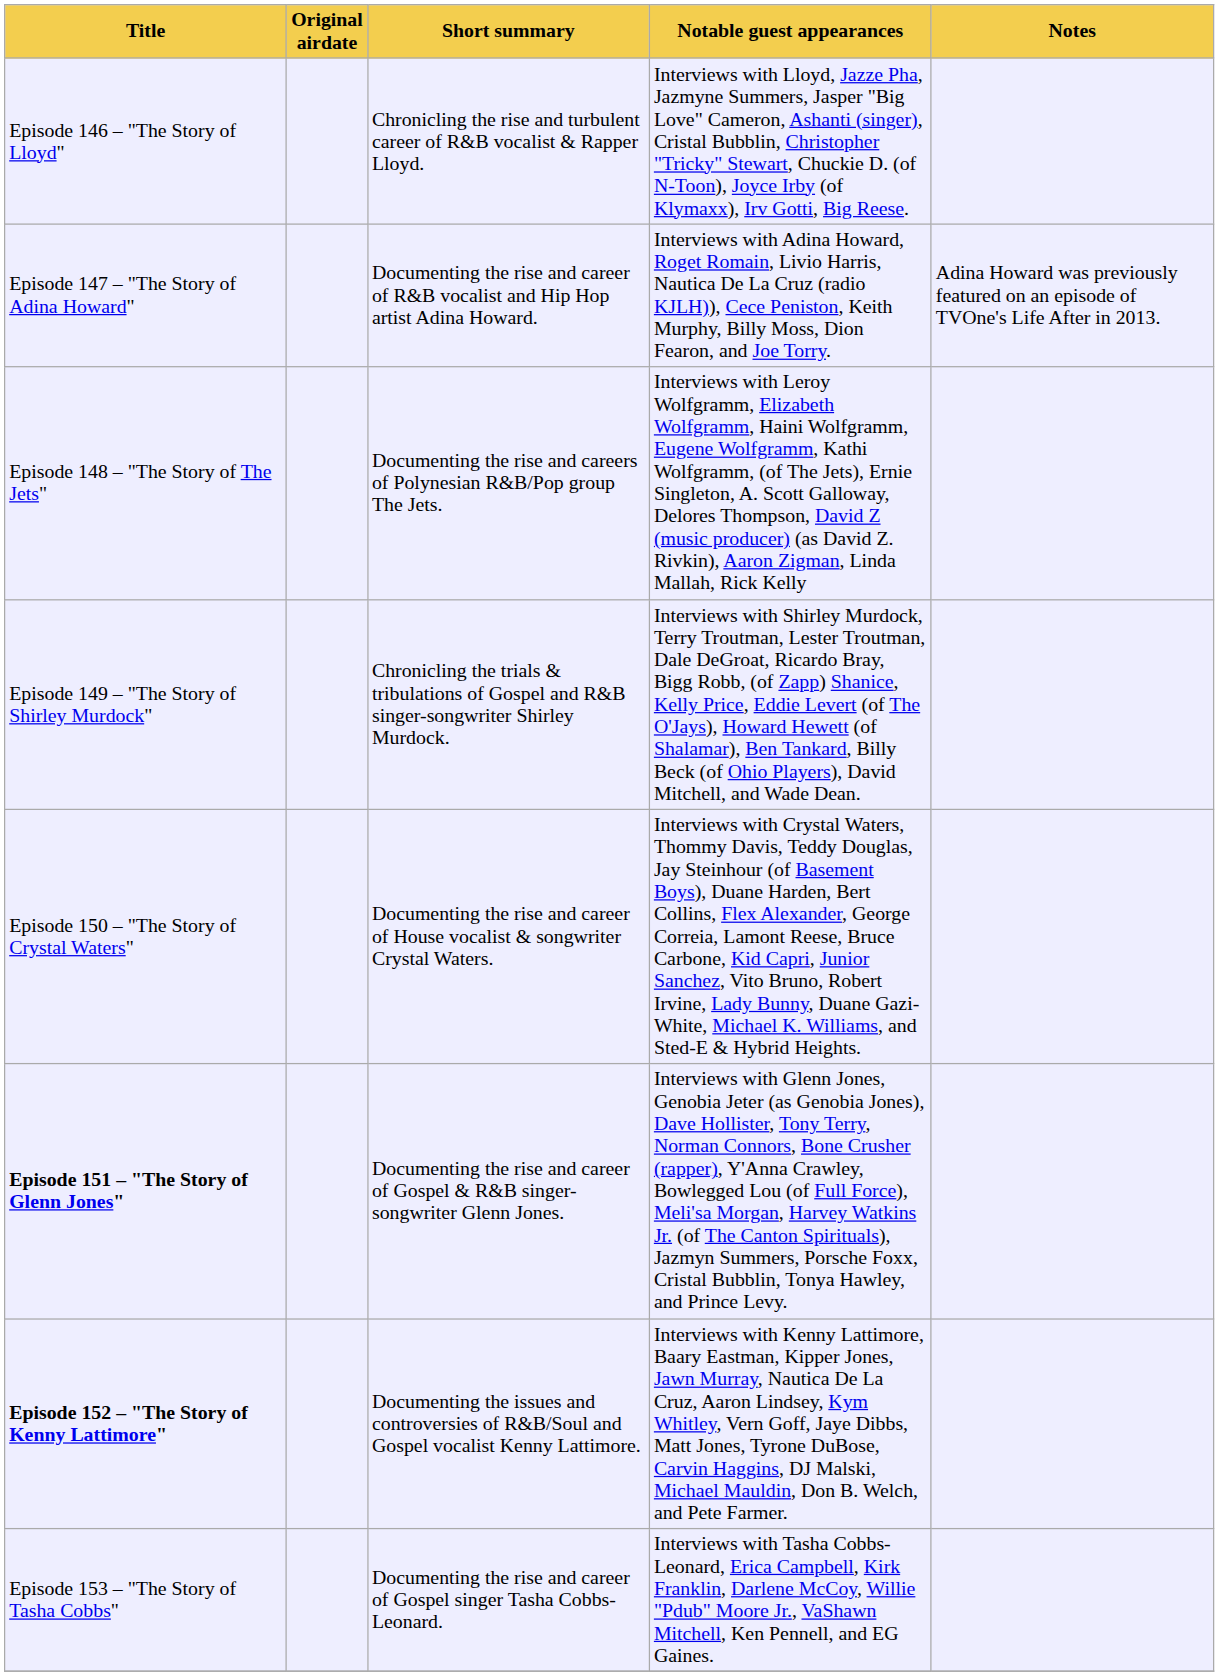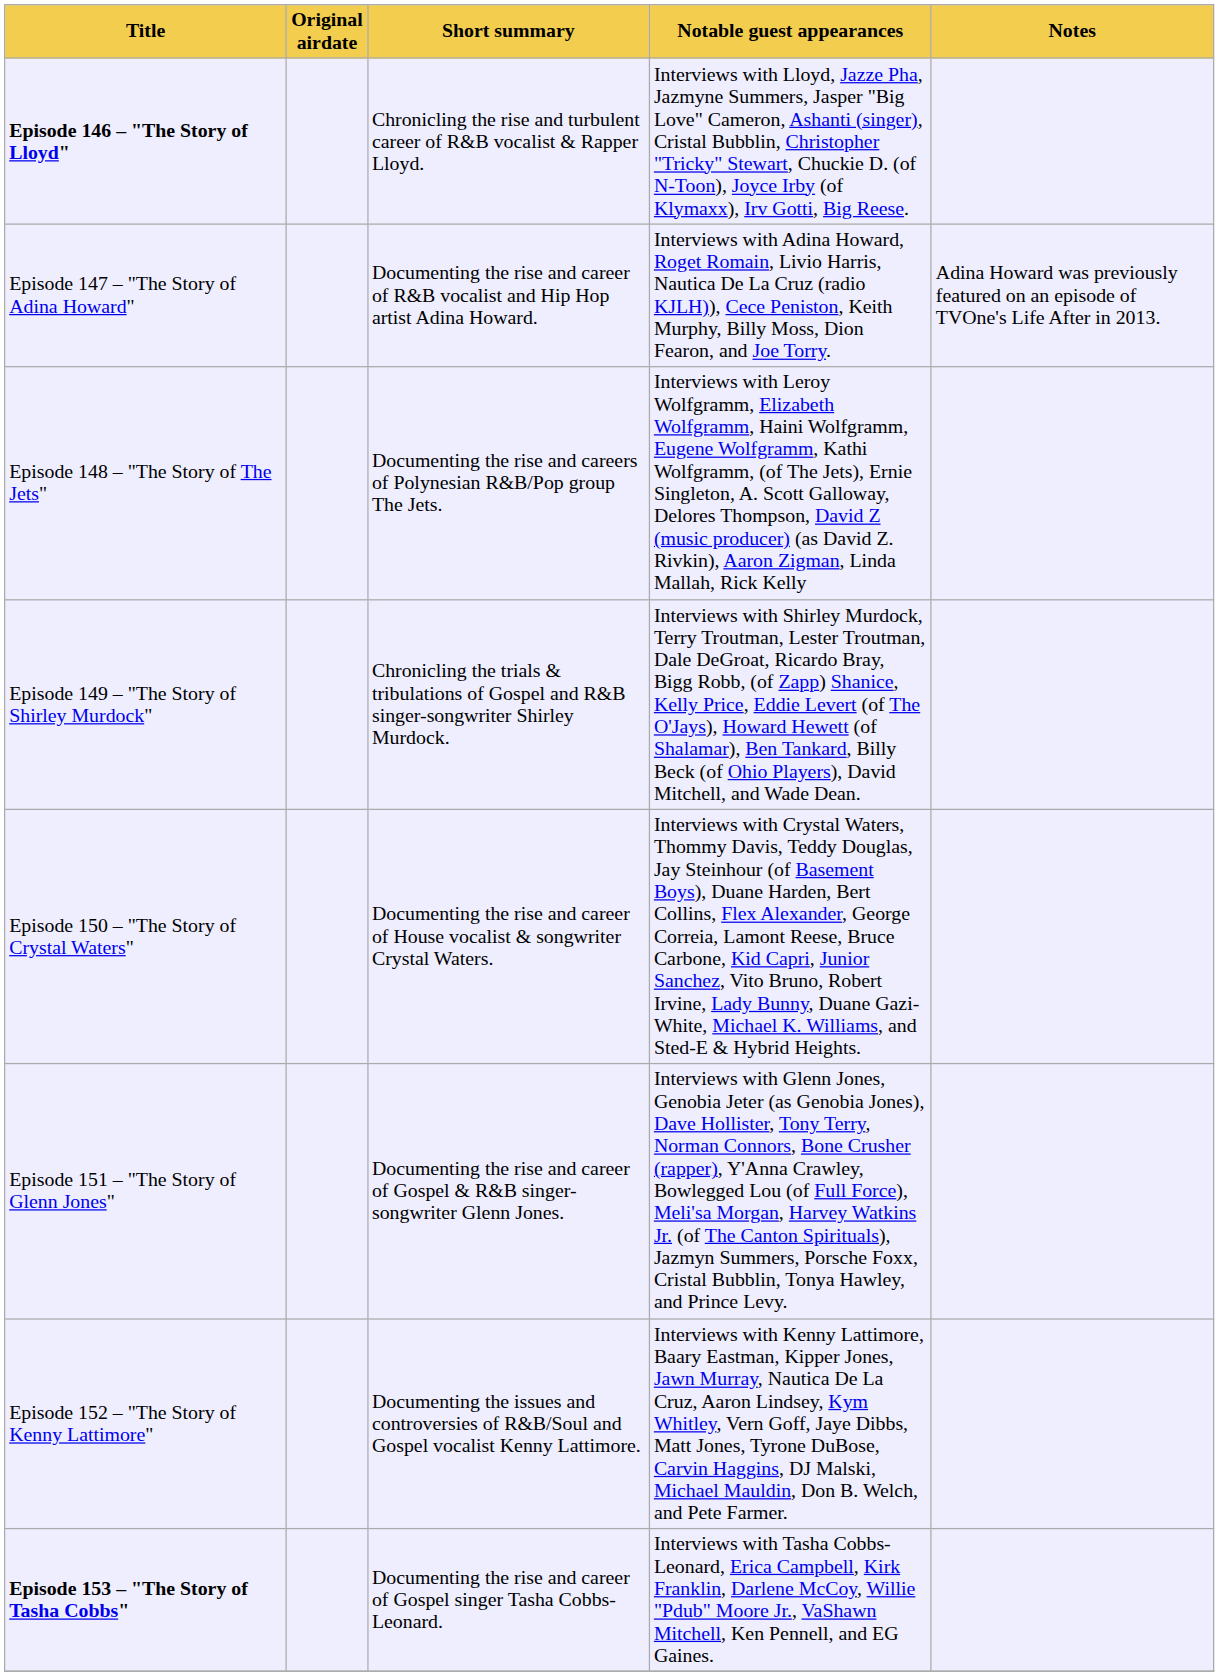(123, 140) normal -> (129, 140) bold
(129, 1191) bold -> (123, 1191) normal
(129, 1423) bold -> (123, 1423) normal
(123, 1599) normal -> (129, 1599) bold
